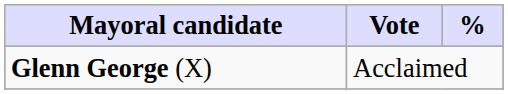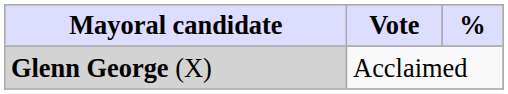(111, 67) no background -> (111, 67) lightgrey background
